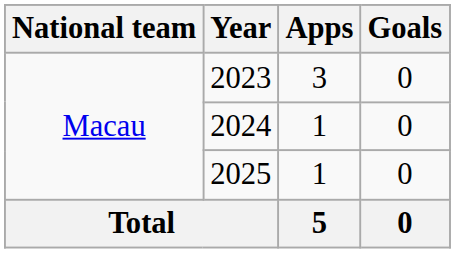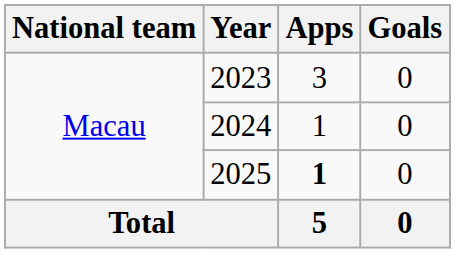(319, 174) normal -> (319, 174) bold
